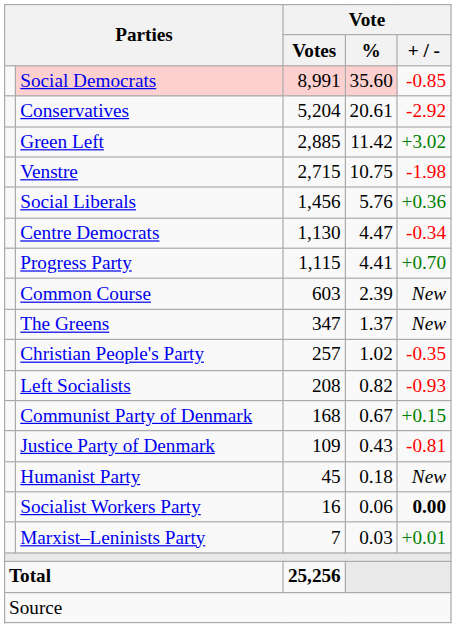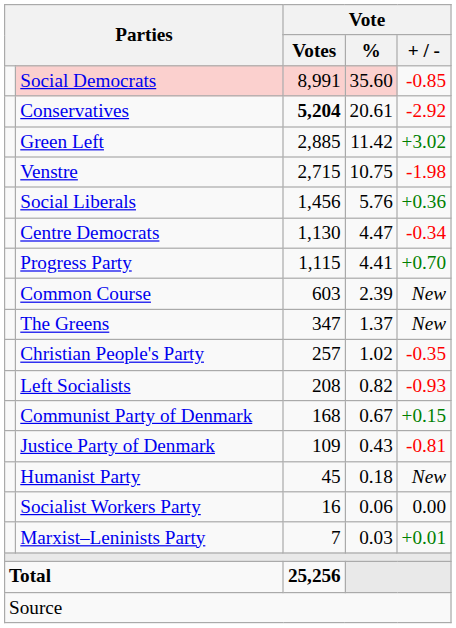(319, 111) normal -> (319, 111) bold
(429, 506) bold -> (429, 506) normal
